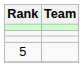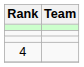(23, 52) 5 -> (23, 52) 4
